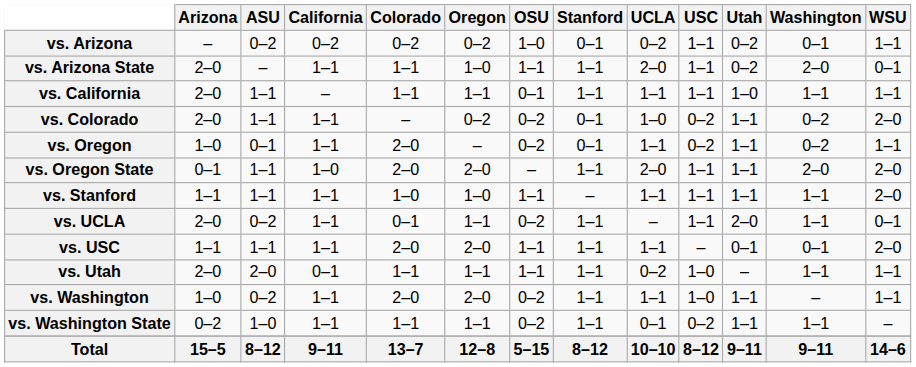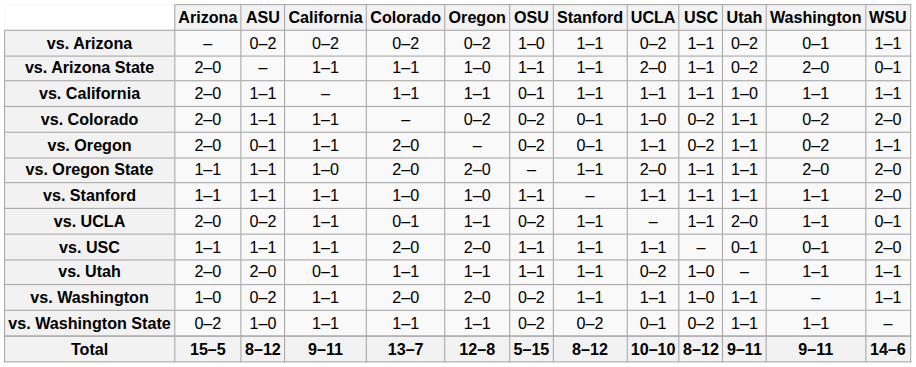(590, 43) 0–1 -> (590, 43) 1–1
(208, 145) 1–0 -> (208, 145) 2–0
(208, 171) 0–1 -> (208, 171) 1–1
(590, 323) 1–1 -> (590, 323) 0–2
